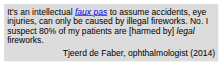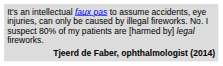(139, 53) normal -> (134, 53) bold
